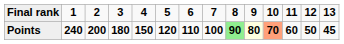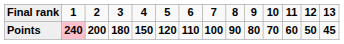(73, 30) no background -> (73, 30) pink background
(235, 30) lightgreen background -> (235, 30) no background
(254, 30) lightyellow background -> (254, 30) no background
(273, 30) lightsalmon background -> (273, 30) no background
